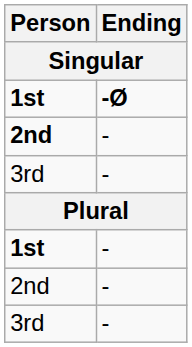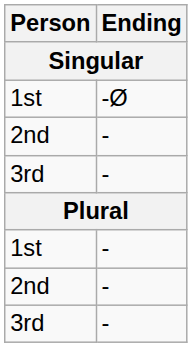(27, 98) bold -> (26, 98) normal
(115, 98) bold -> (115, 98) normal
(31, 135) bold -> (30, 135) normal
(27, 248) bold -> (26, 248) normal
